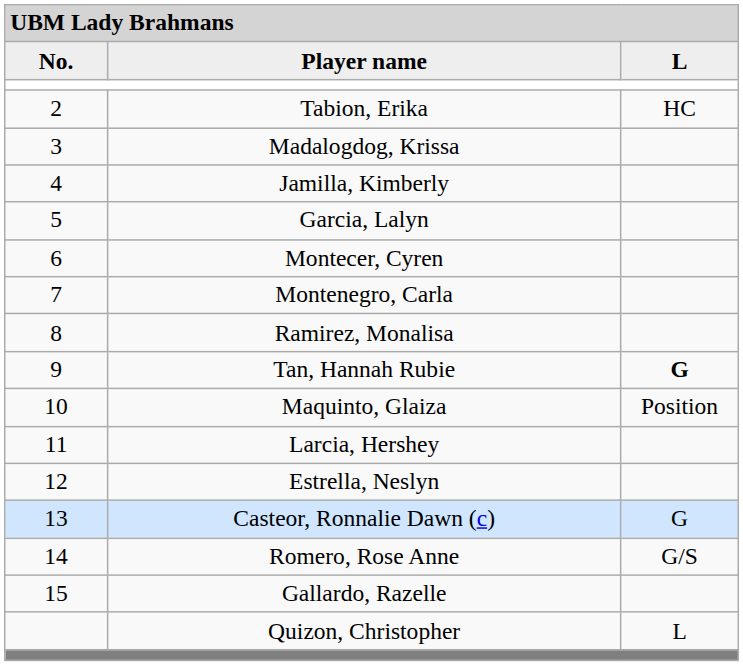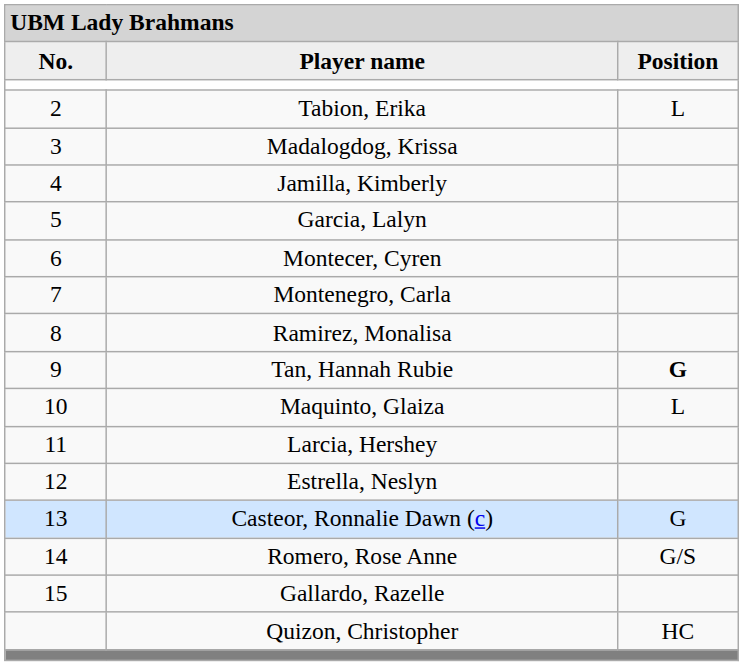(680, 60) L -> (678, 60) Position
(680, 108) HC -> (678, 108) L
(680, 407) Position -> (678, 407) L
(680, 630) L -> (678, 630) HC
